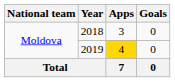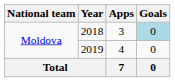(153, 31) no background -> (153, 31) lightblue background
(121, 49) gold background -> (121, 49) no background
